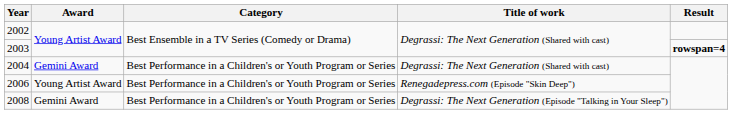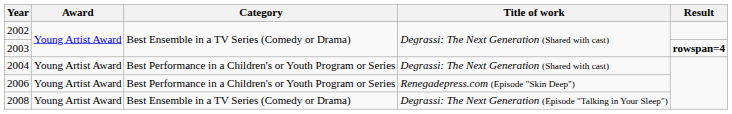(66, 65) Gemini Award -> (78, 65) Young Artist Award
(66, 100) Gemini Award -> (78, 100) Young Artist Award
(261, 100) Best Performance in a Children's or Youth Program or Series -> (239, 100) Best Ensemble in a TV Series (Comedy or Drama)
